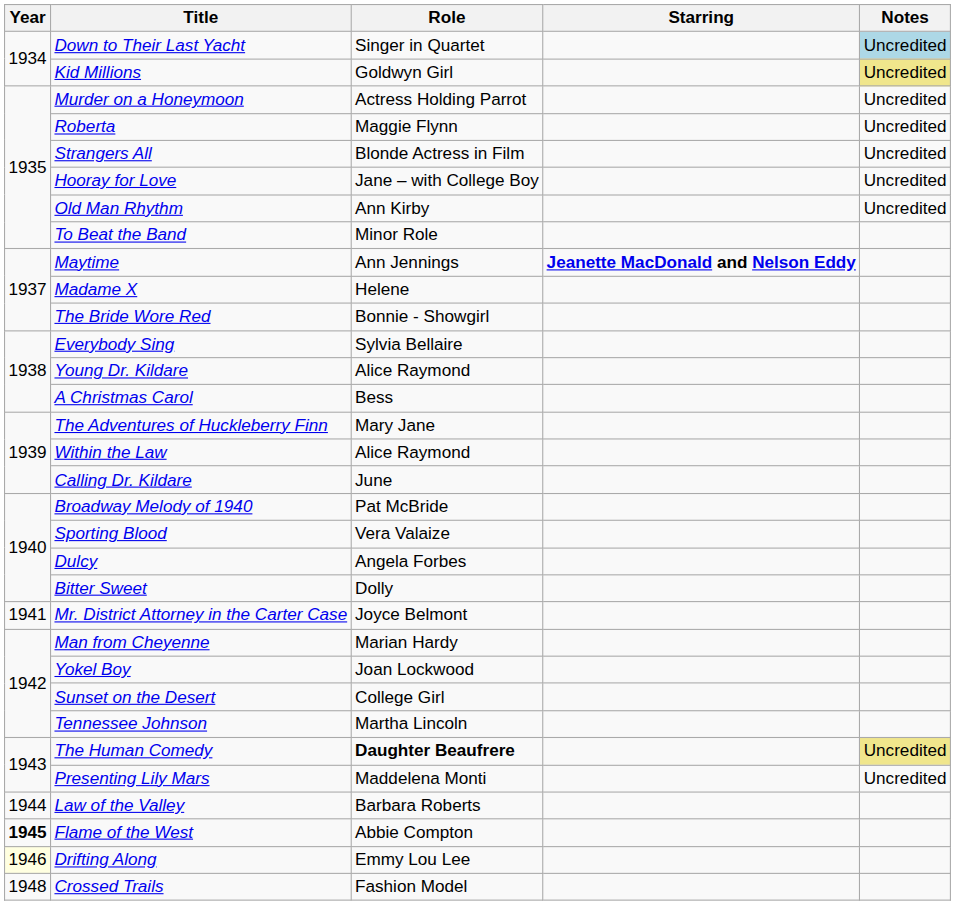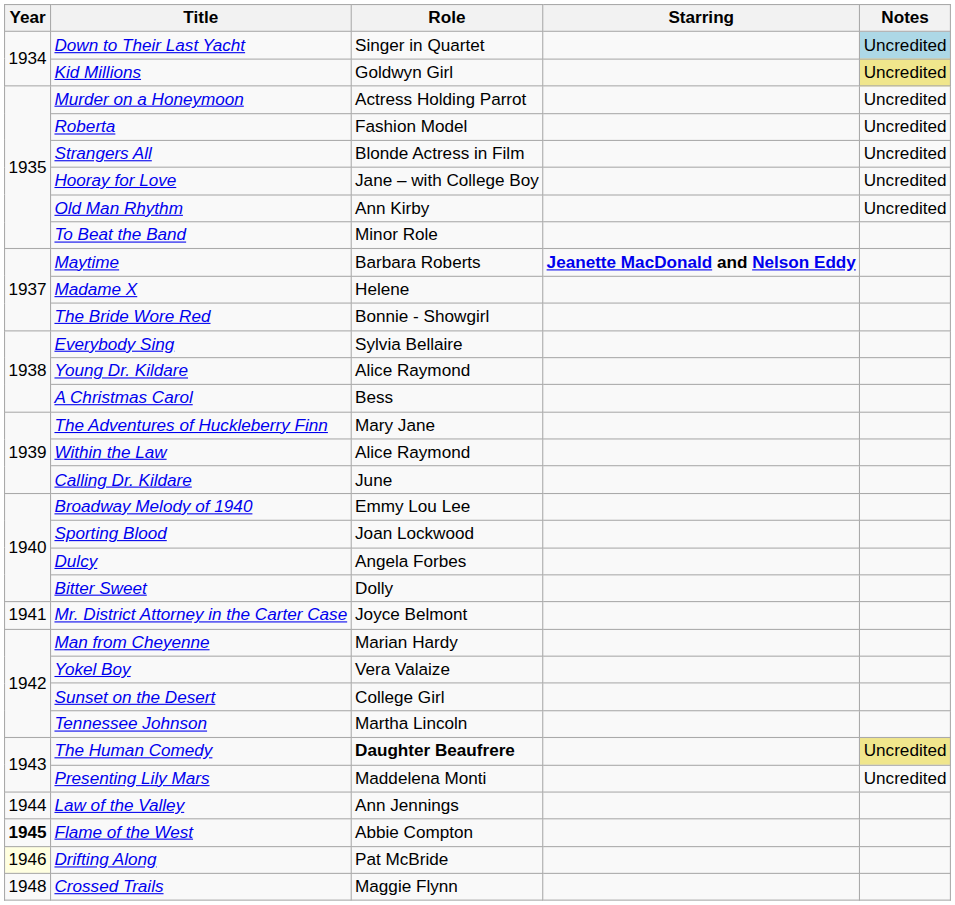(406, 126) Maggie Flynn -> (411, 126) Fashion Model
(407, 262) Ann Jennings -> (418, 262) Barbara Roberts
(402, 506) Pat McBride -> (413, 506) Emmy Lou Lee
(402, 533) Vera Valaize -> (415, 533) Joan Lockwood
(415, 669) Joan Lockwood -> (402, 669) Vera Valaize
(418, 805) Barbara Roberts -> (407, 805) Ann Jennings
(413, 859) Emmy Lou Lee -> (402, 859) Pat McBride
(411, 886) Fashion Model -> (406, 886) Maggie Flynn
